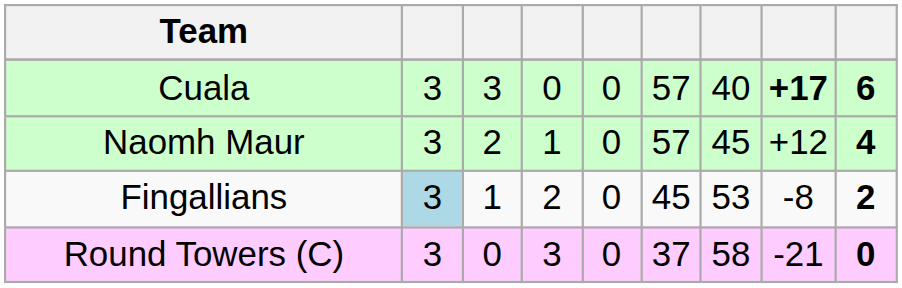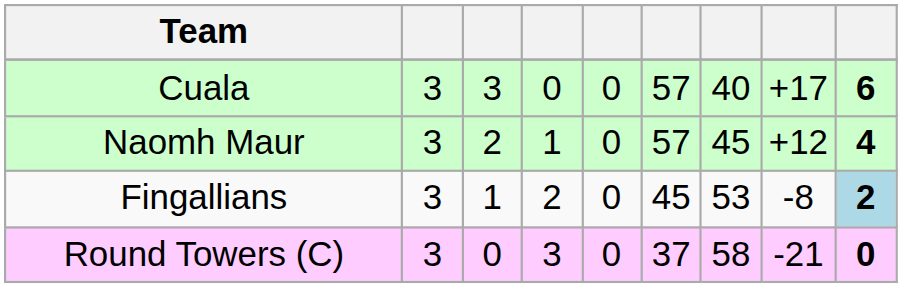(798, 87) bold -> (798, 87) normal
(433, 198) lightblue background -> (433, 198) no background
(866, 198) no background -> (866, 198) lightblue background
